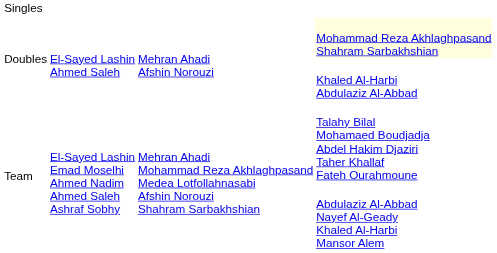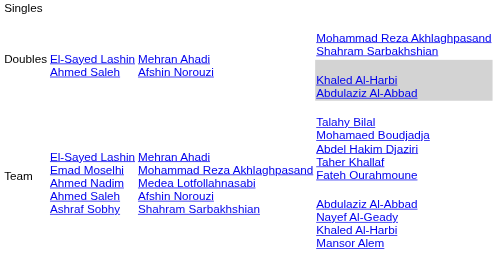(404, 44) lightyellow background -> (404, 44) no background
(367, 87) no background -> (367, 87) lightgrey background
